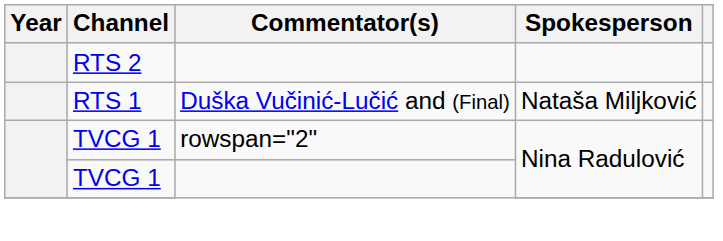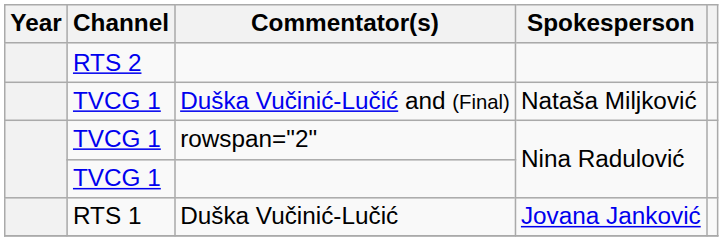(107, 100) RTS 1 -> (117, 100) TVCG 1
+ row: (289, 216)
